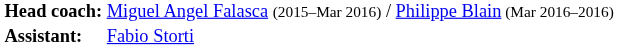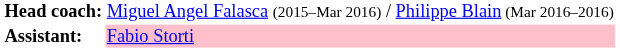(150, 36) no background -> (150, 36) pink background
